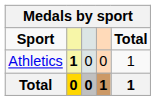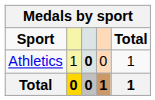(74, 62) bold -> (74, 62) normal
(88, 62) normal -> (88, 62) bold
